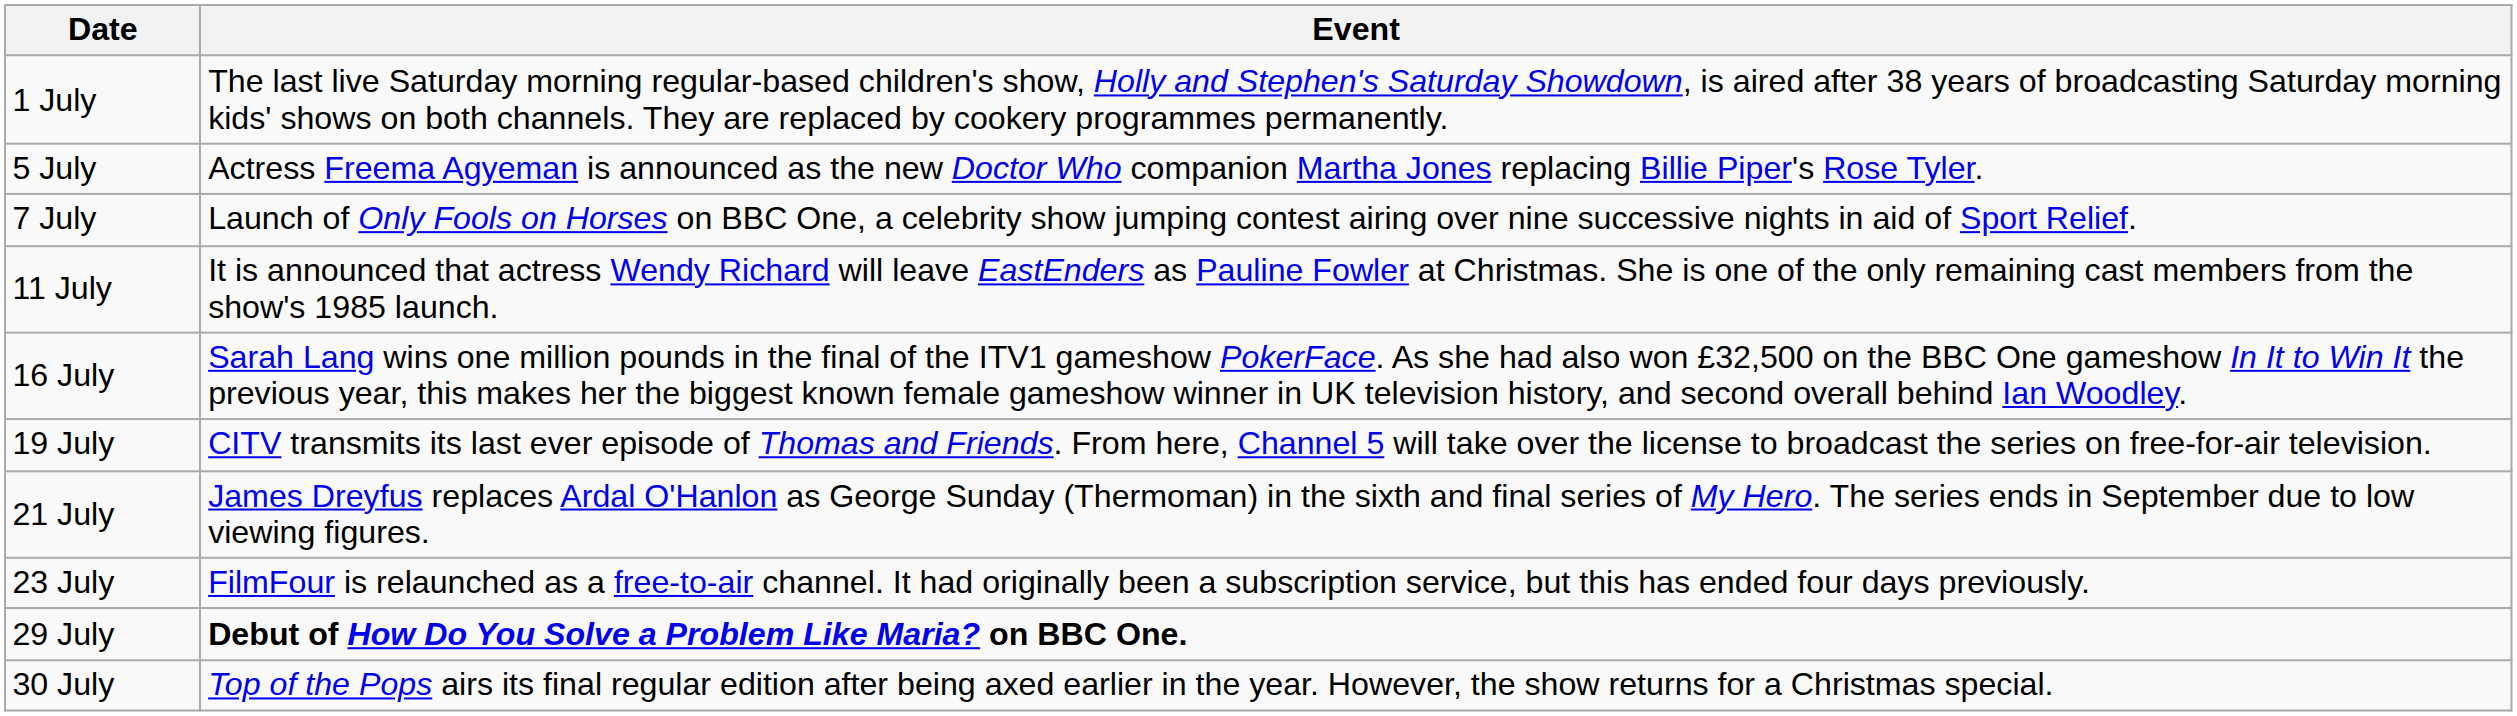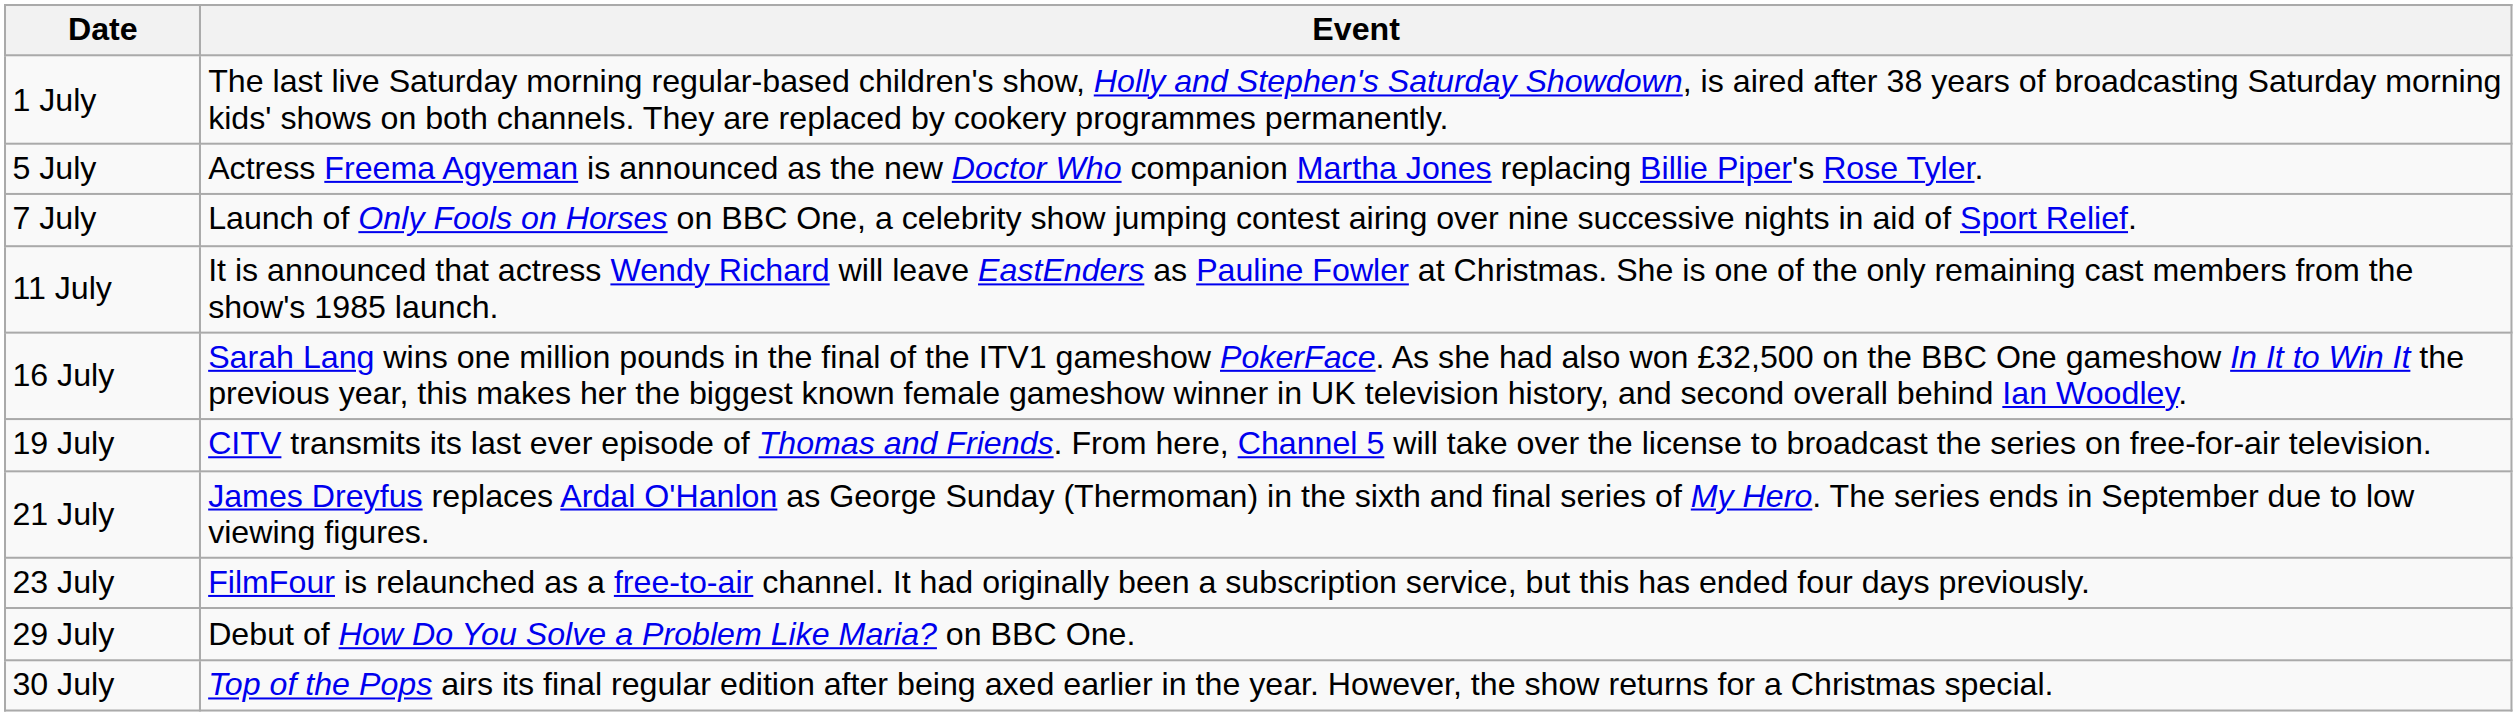(698, 633) bold -> (672, 633) normal
